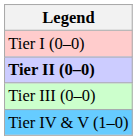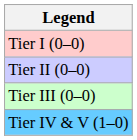(52, 69) bold -> (49, 69) normal
